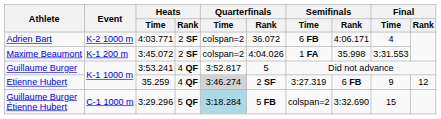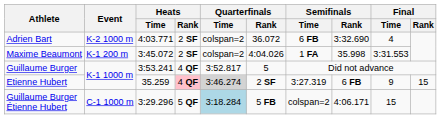(351, 40) 4:06.171 -> (351, 40) 3:32.690
(188, 83) no background -> (188, 83) pink background
(423, 83) 12 -> (423, 83) 15
(351, 102) 3:32.690 -> (351, 102) 4:06.171
